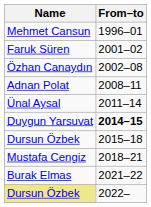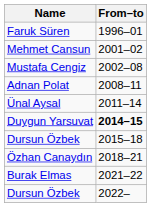(49, 31) Mehmet Cansun -> (38, 31) Faruk Süren
(38, 49) Faruk Süren -> (49, 49) Mehmet Cansun
(50, 67) Özhan Canaydın -> (46, 67) Mustafa Cengiz
(46, 157) Mustafa Cengiz -> (50, 157) Özhan Canaydın
(43, 193) khaki background -> (43, 193) no background
